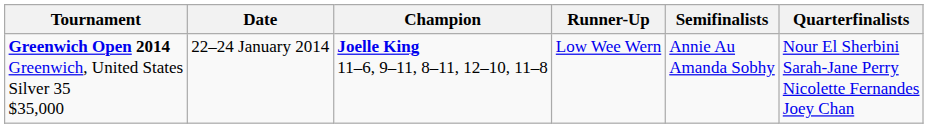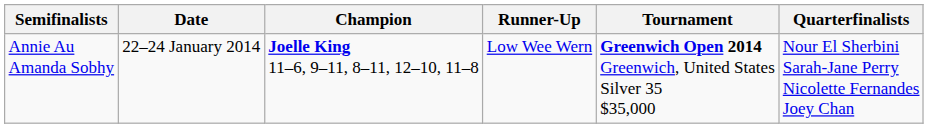columns swapped: (96, 18) <-> (722, 18)
